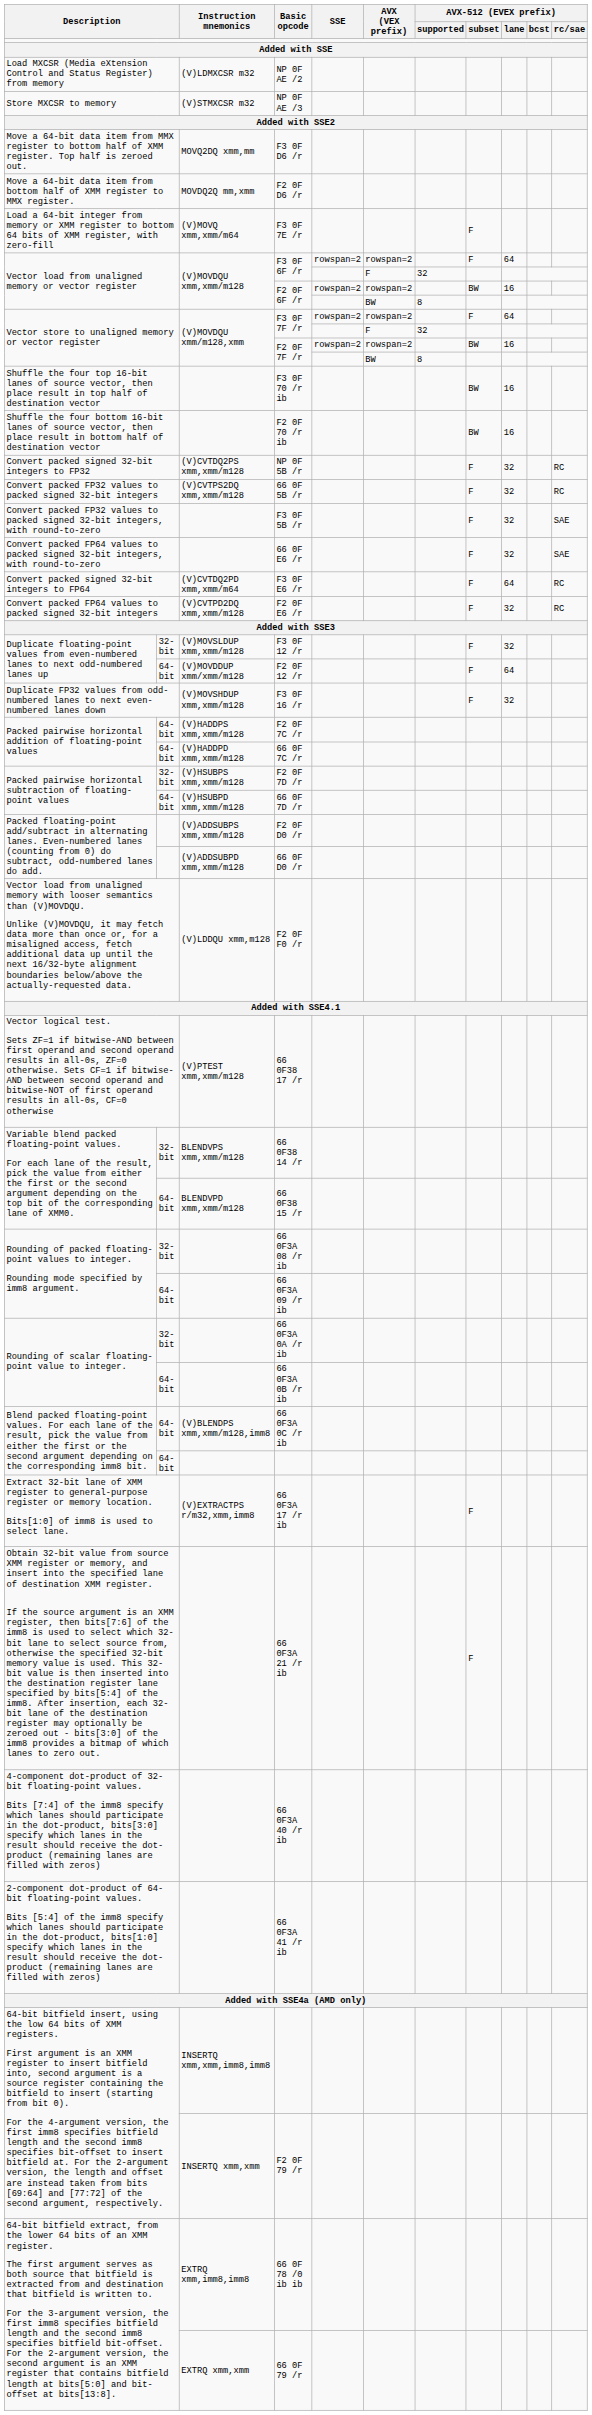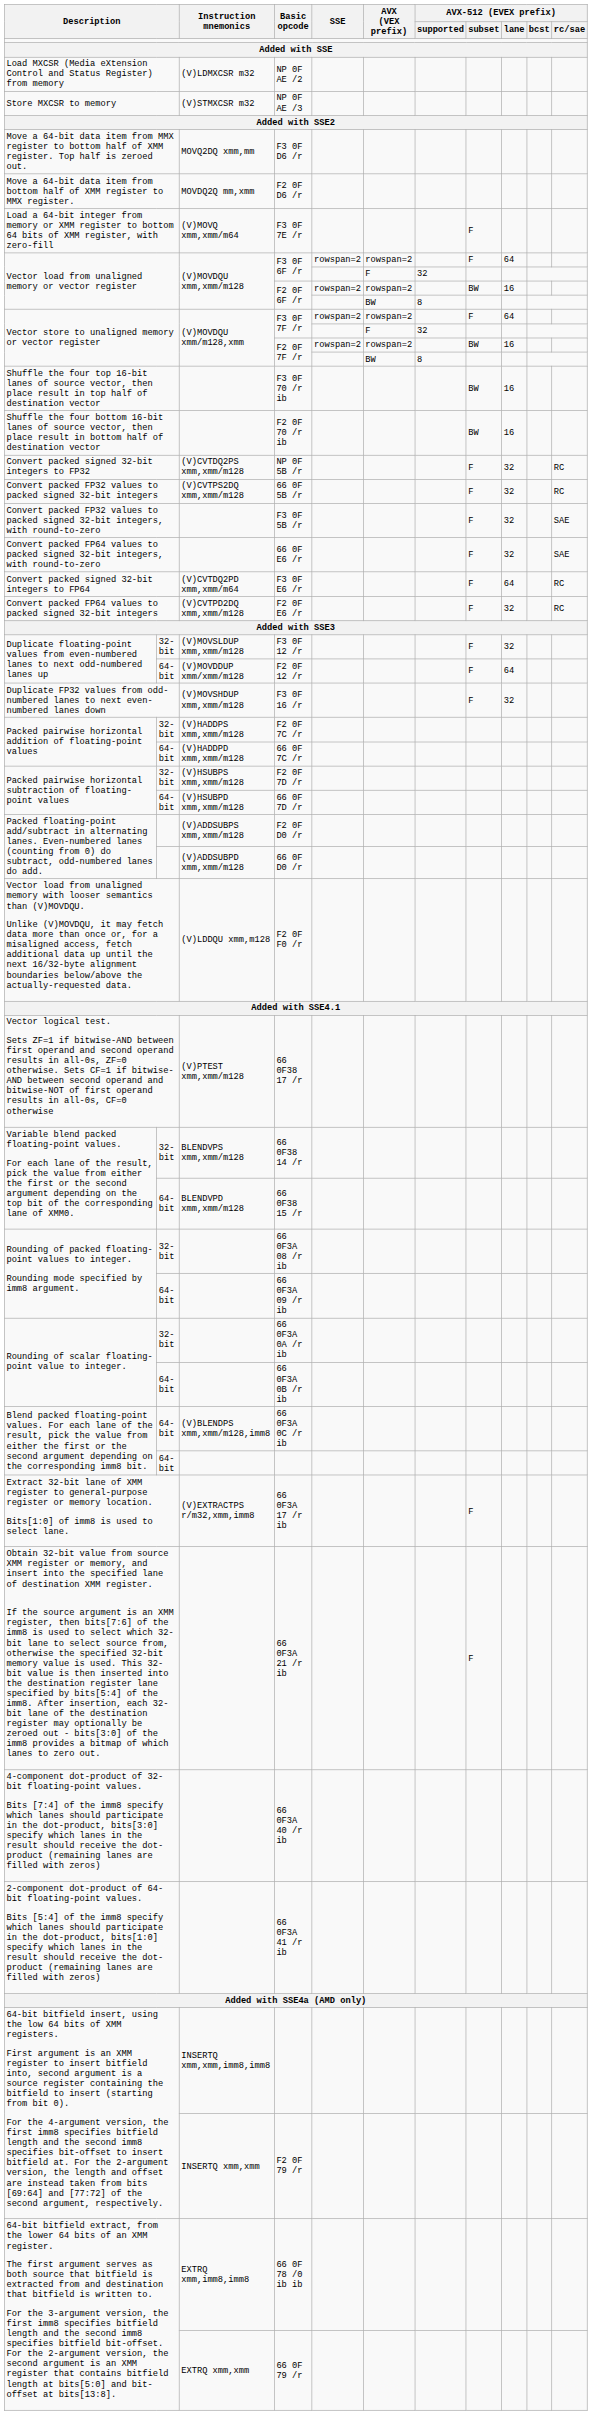(167, 730) 64-bit -> (167, 730) 32-bit
